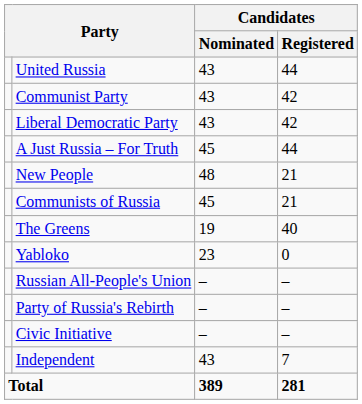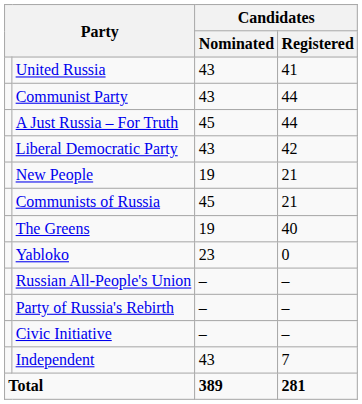(289, 70) 44 -> (289, 70) 41
(289, 96) 42 -> (289, 96) 44
rows swapped: (97, 149) <-> (97, 123)
(207, 175) 48 -> (207, 175) 19
